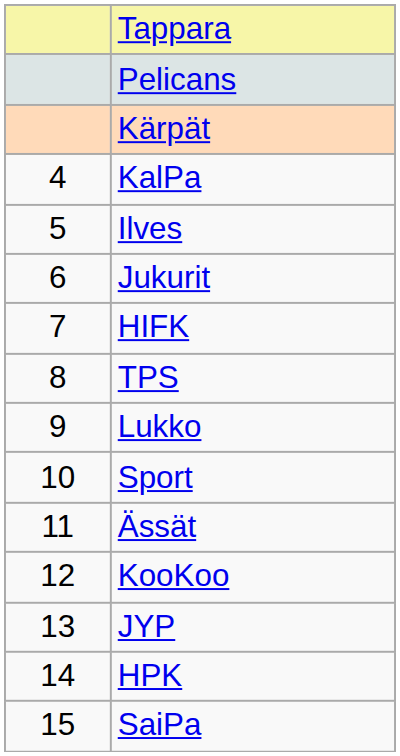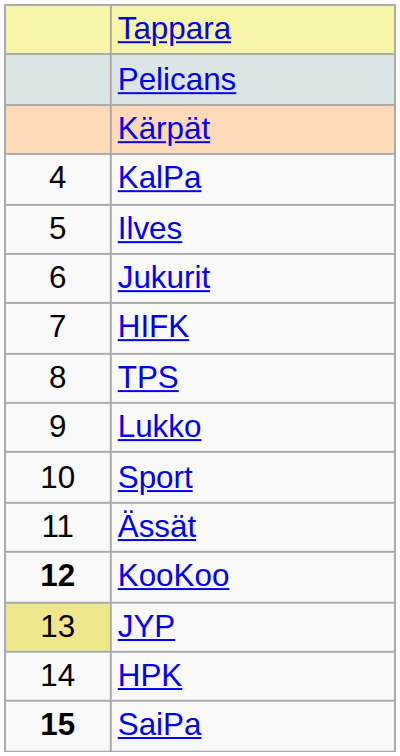(58, 576) normal -> (58, 576) bold
(58, 626) no background -> (58, 626) khaki background
(58, 725) normal -> (58, 725) bold
